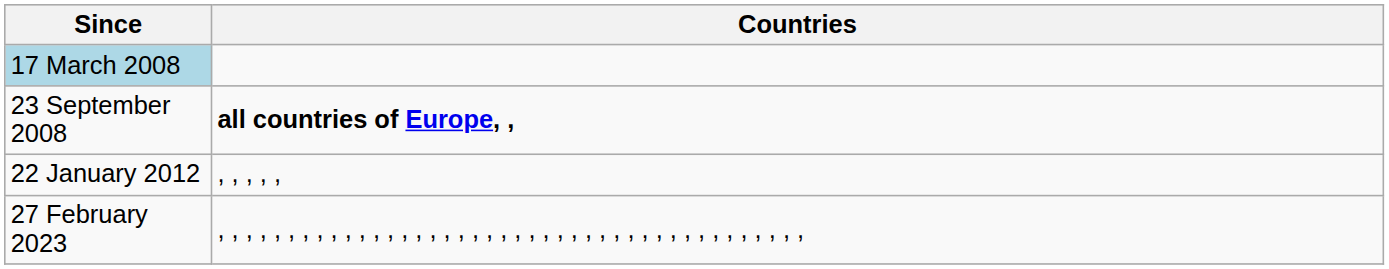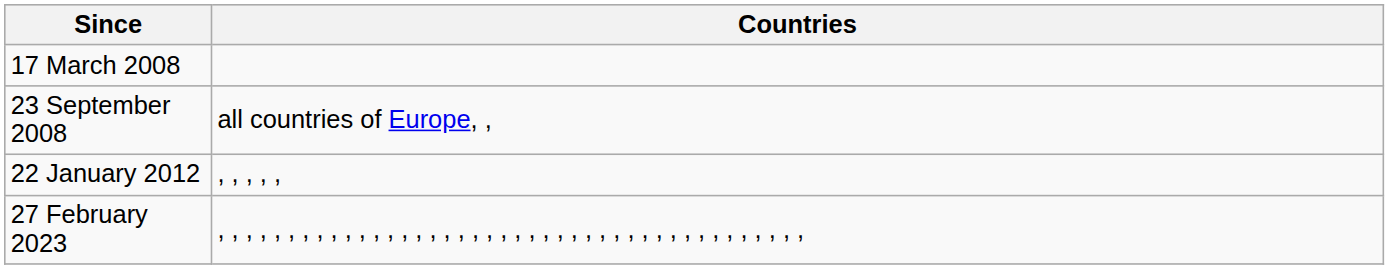(96, 65) lightblue background -> (96, 65) no background
(366, 119) bold -> (355, 119) normal
